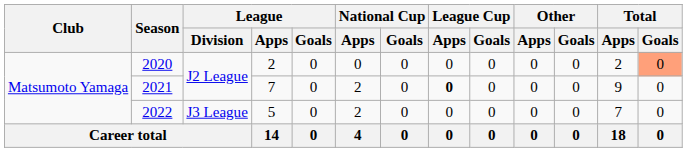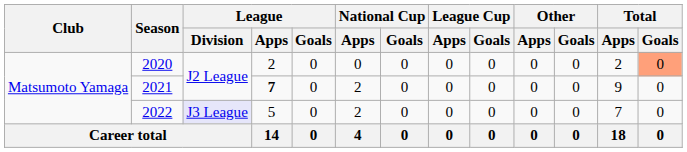(271, 87) normal -> (271, 87) bold
(449, 87) bold -> (449, 87) normal
(217, 111) no background -> (217, 111) lavender background
